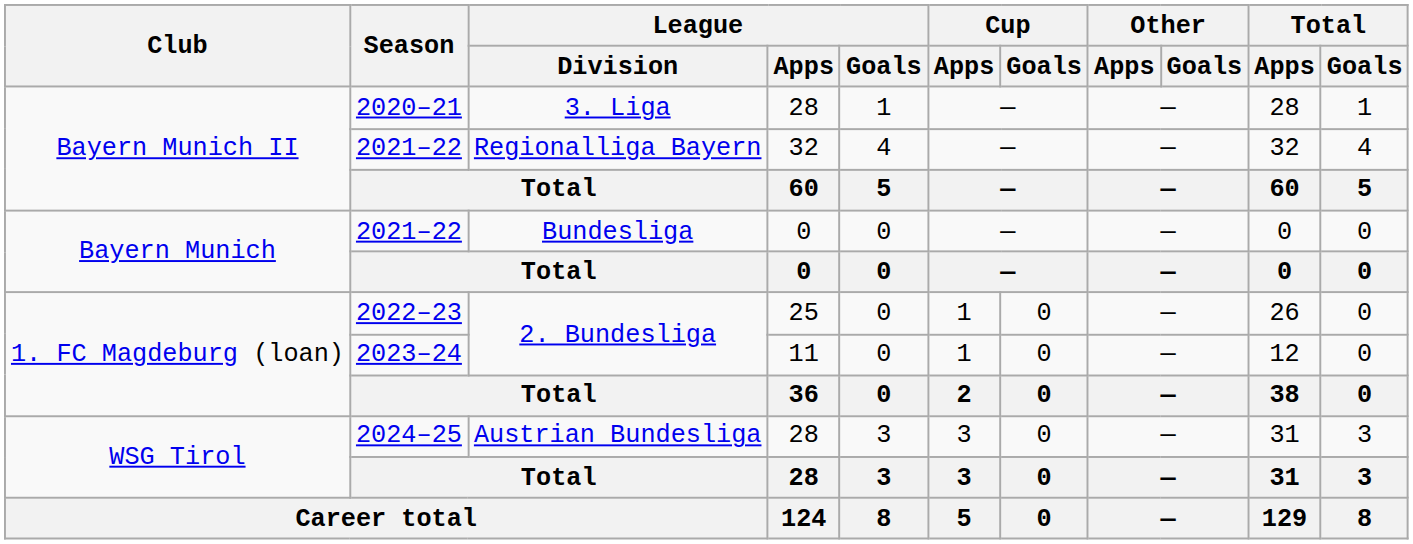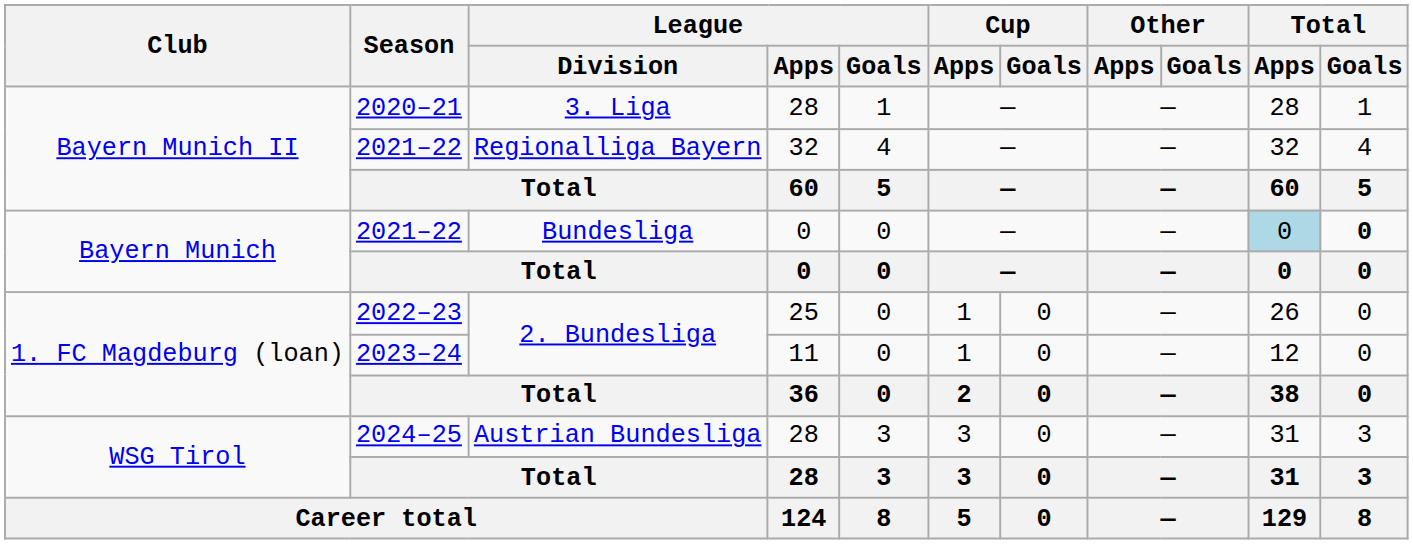(1285, 231) no background -> (1285, 231) lightblue background
(1365, 231) normal -> (1365, 231) bold
